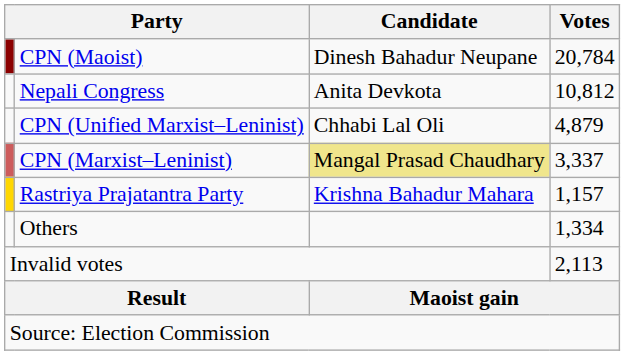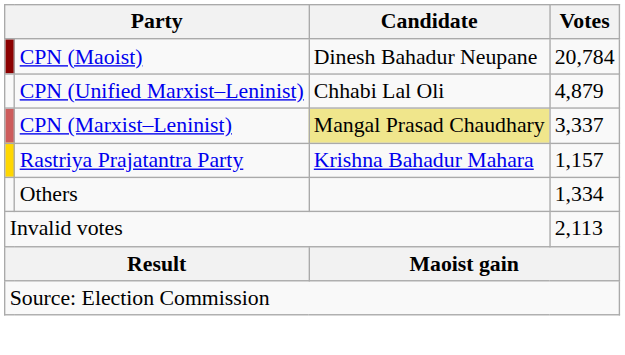- row: (92, 90)
